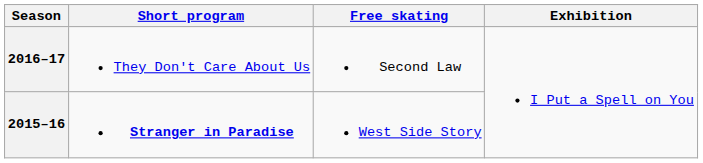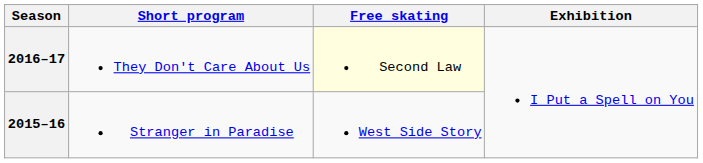(399, 67) no background -> (399, 67) lightyellow background
(191, 133) bold -> (191, 133) normal
